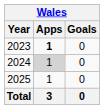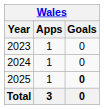(49, 46) bold -> (49, 46) normal
(49, 63) lightgrey background -> (49, 63) no background
(82, 79) normal -> (82, 79) bold
